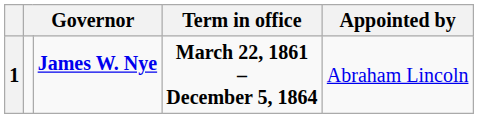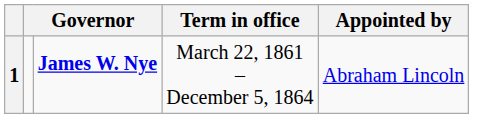(242, 74) bold -> (240, 74) normal
